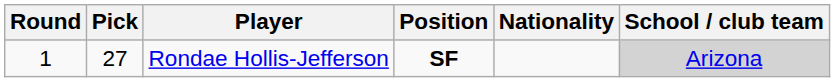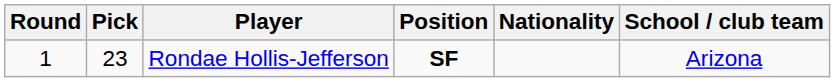(115, 58) 27 -> (115, 58) 23
(724, 58) lightgrey background -> (724, 58) no background
